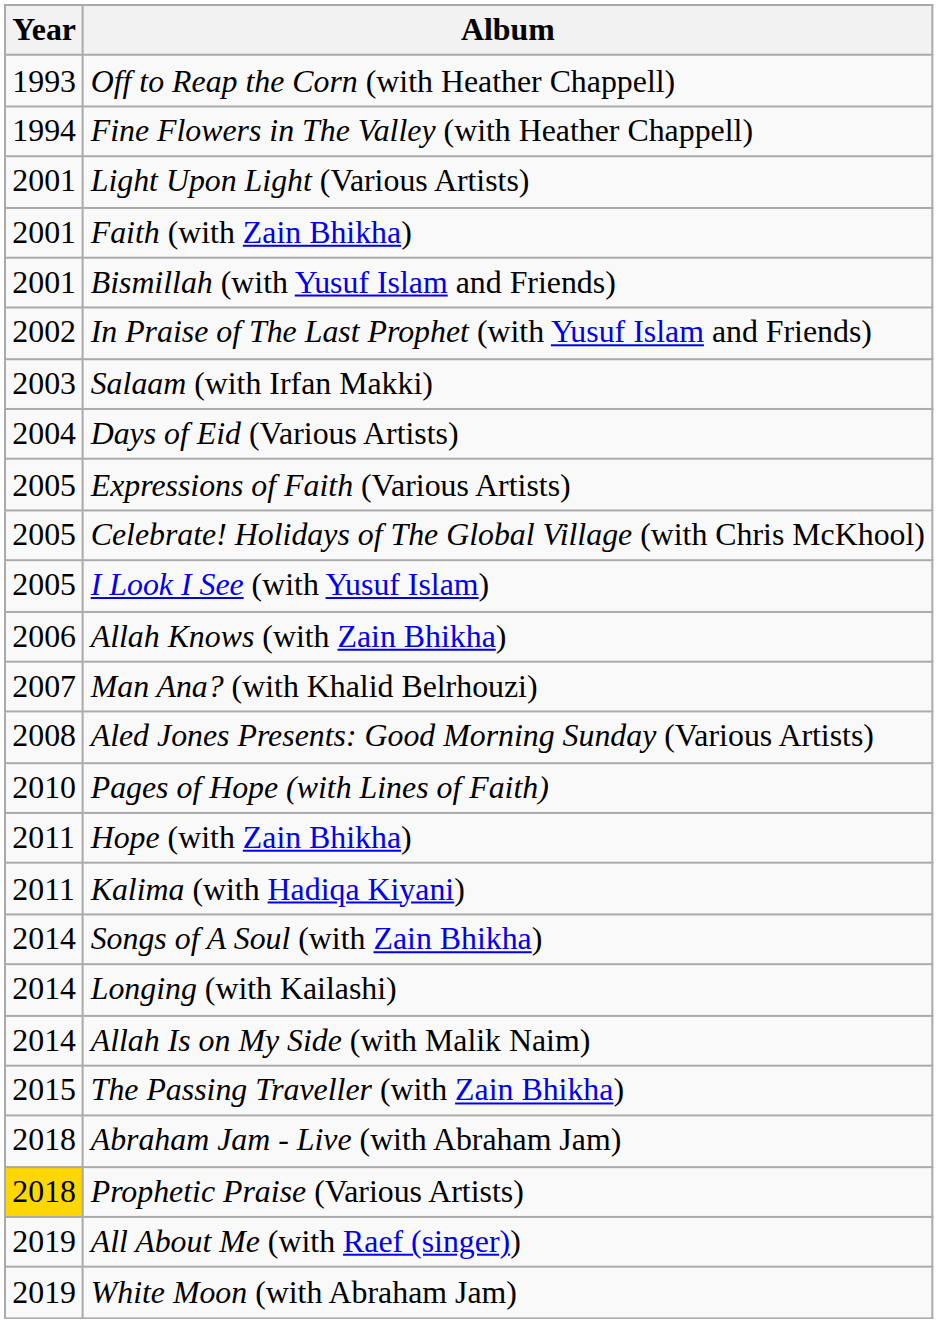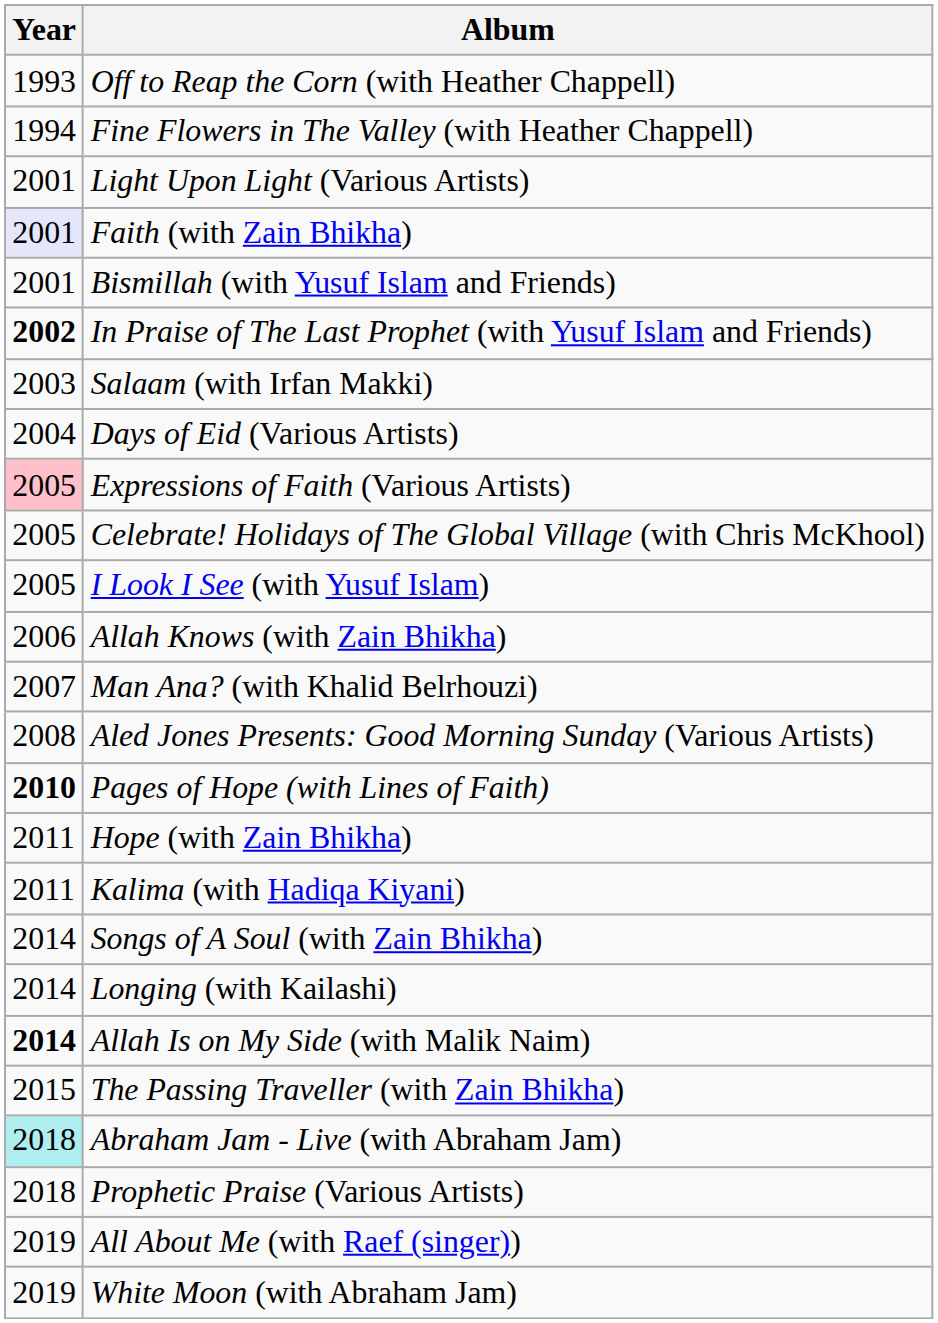(44, 231) no background -> (44, 231) lavender background
(44, 332) normal -> (44, 332) bold
(44, 484) no background -> (44, 484) pink background
(44, 787) normal -> (44, 787) bold
(44, 1039) normal -> (44, 1039) bold
(44, 1140) no background -> (44, 1140) paleturquoise background
(44, 1191) gold background -> (44, 1191) no background
